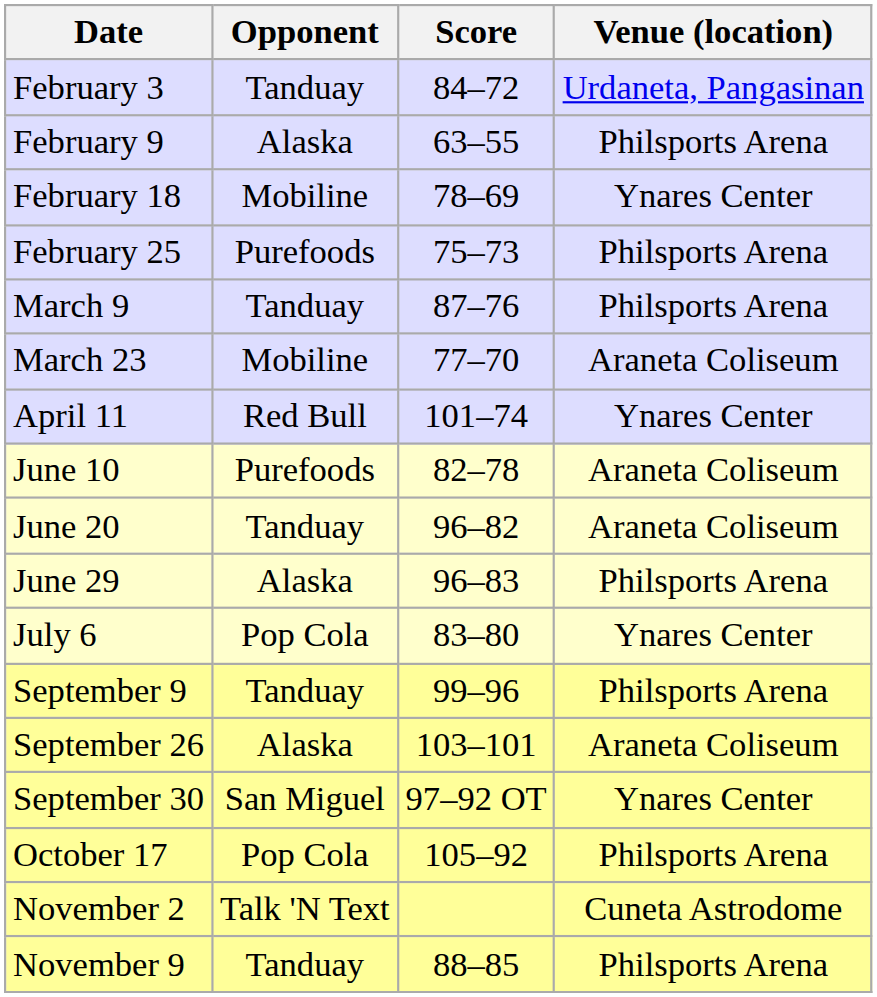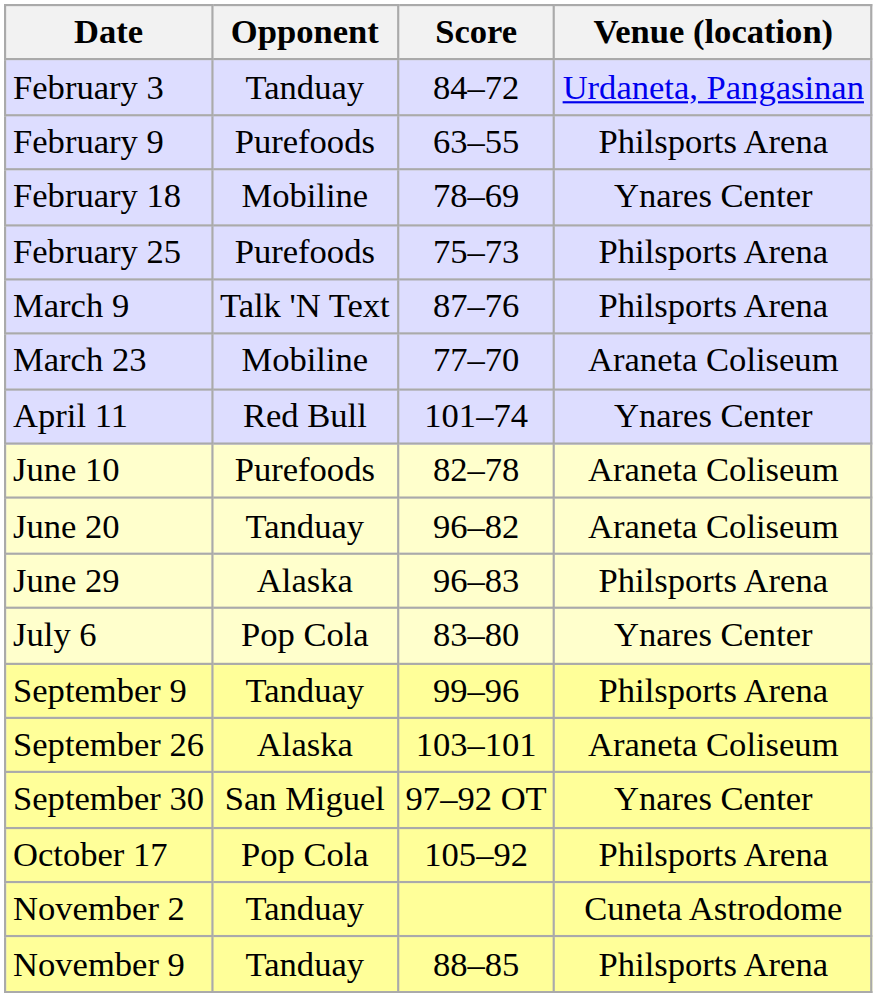(305, 141) Alaska -> (305, 141) Purefoods
(305, 305) Tanduay -> (305, 305) Talk 'N Text
(305, 908) Talk 'N Text -> (305, 908) Tanduay
